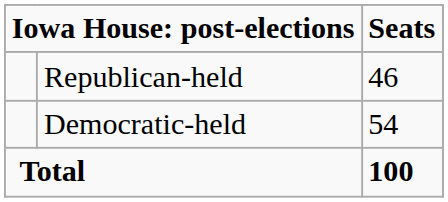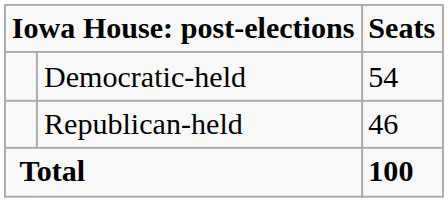rows swapped: (145, 123) <-> (143, 76)
